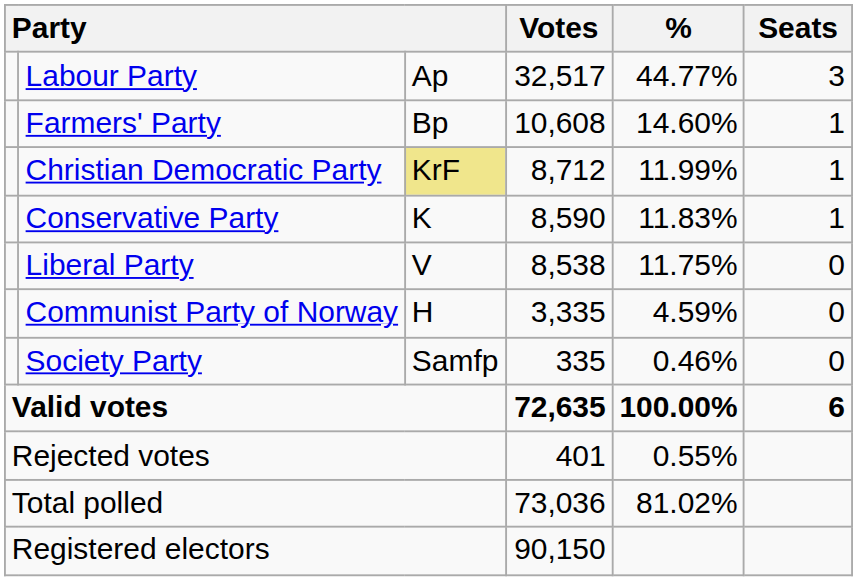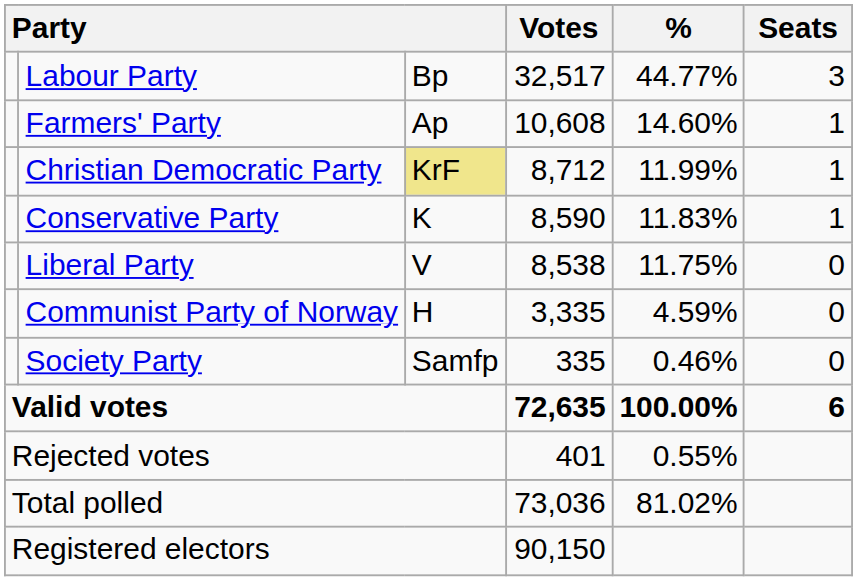(430, 75) Ap -> (430, 75) Bp
(430, 123) Bp -> (430, 123) Ap
